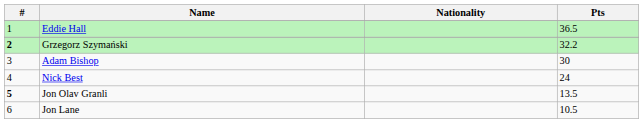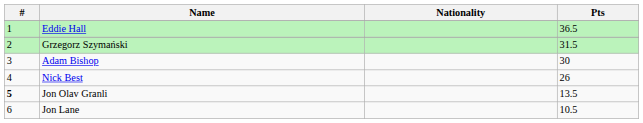(9, 45) bold -> (9, 45) normal
(568, 45) 32.2 -> (568, 45) 31.5
(565, 77) 24 -> (565, 77) 26
